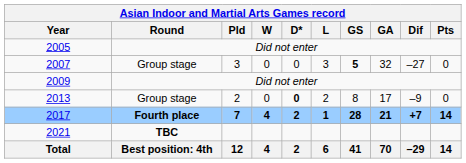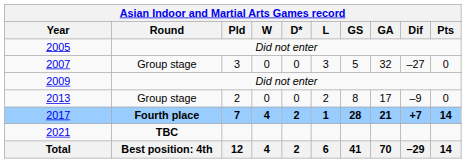(355, 64) bold -> (355, 64) normal
(296, 99) bold -> (296, 99) normal
